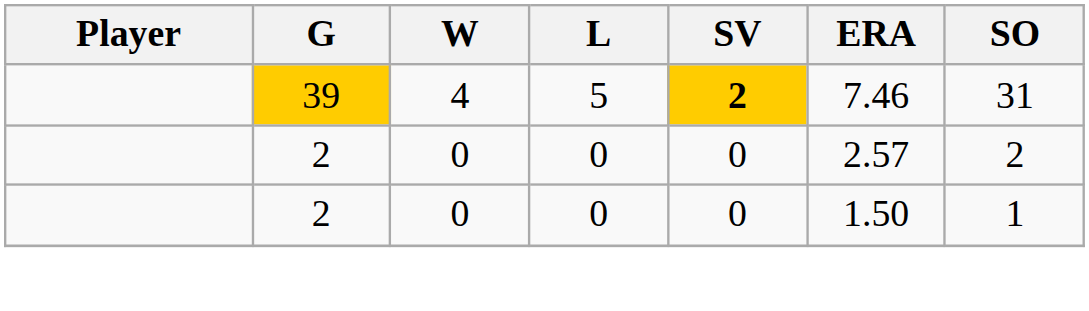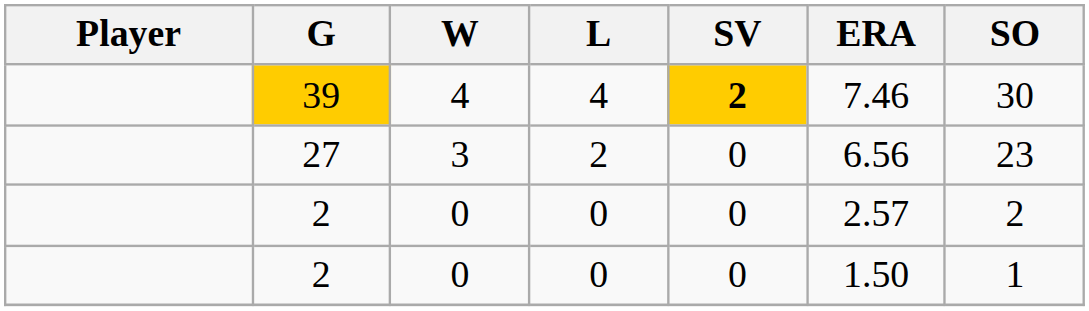(599, 94) 5 -> (599, 94) 4
(1015, 94) 31 -> (1015, 94) 30
+ row: (321, 154)
